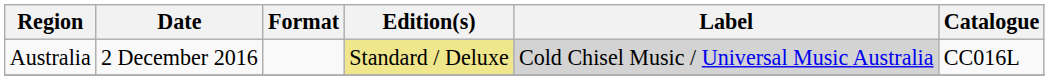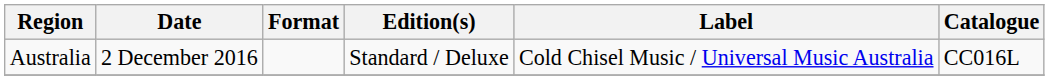(429, 57) khaki background -> (429, 57) no background
(726, 57) lightgrey background -> (726, 57) no background
